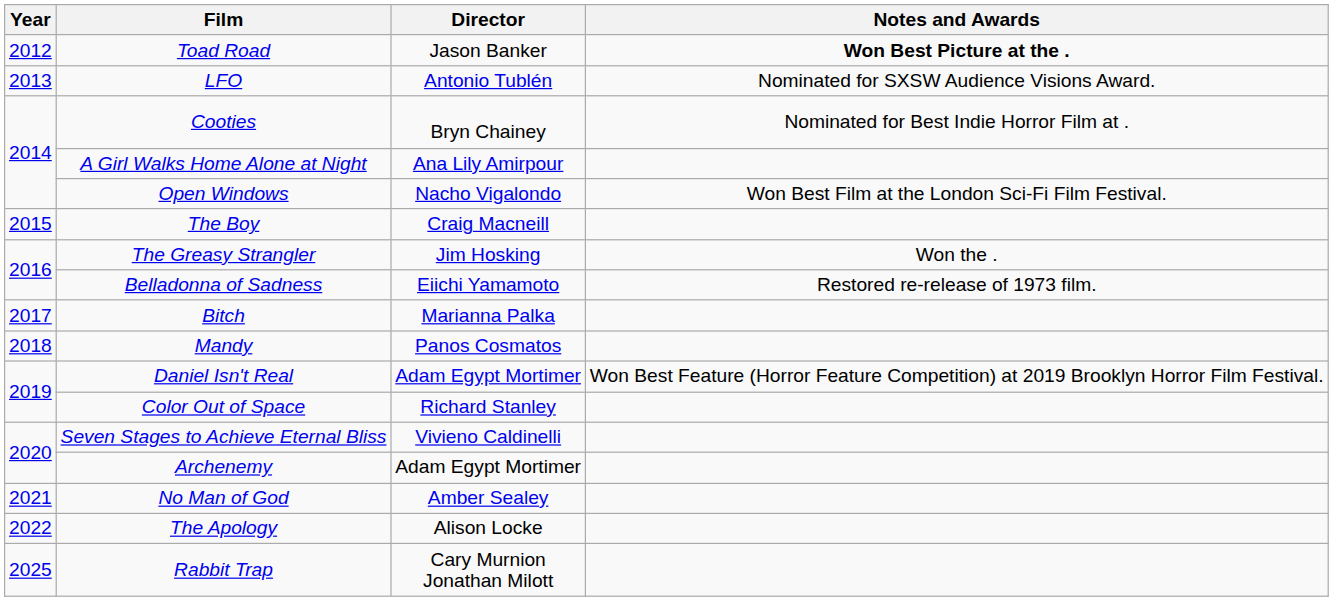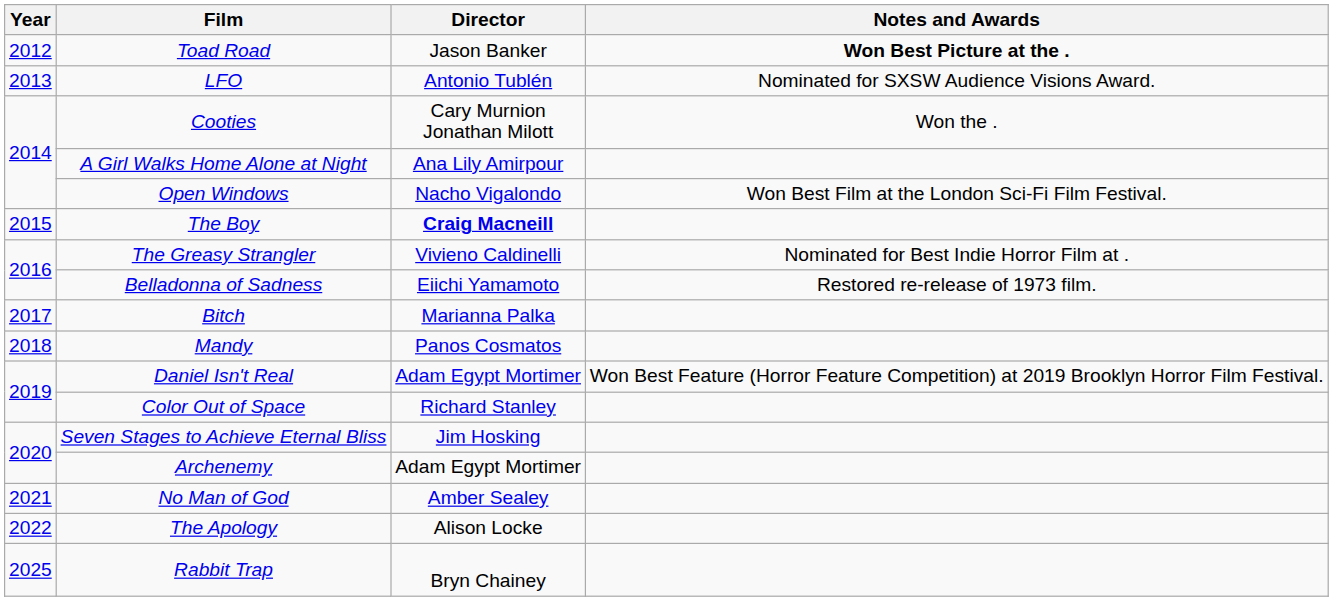(488, 132) Bryn Chainey -> (488, 121) Cary Murnion Jonathan Milott
(957, 121) Nominated for Best Indie Horror Film at . -> (957, 121) Won the .
(488, 224) normal -> (488, 224) bold
(488, 254) Jim Hosking -> (488, 254) Vivieno Caldinelli
(957, 254) Won the . -> (957, 254) Nominated for Best Indie Horror Film at .
(488, 437) Vivieno Caldinelli -> (488, 437) Jim Hosking
(488, 569) Cary Murnion Jonathan Milott -> (488, 580) Bryn Chainey
